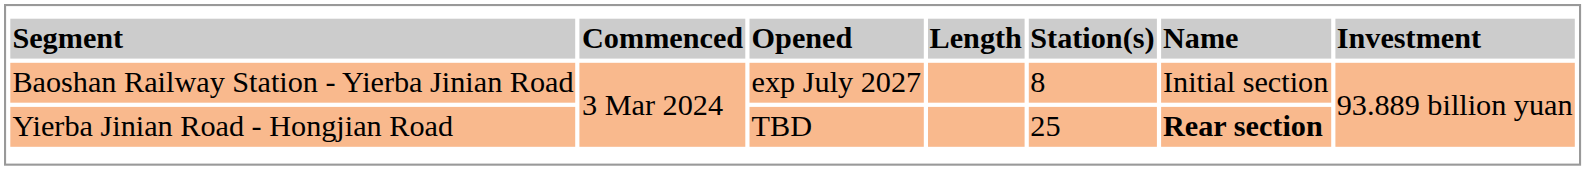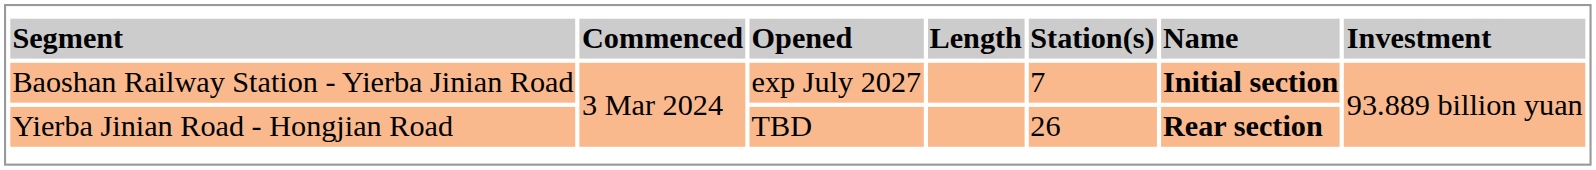(1038, 82) 8 -> (1038, 82) 7
(1246, 82) normal -> (1251, 82) bold
(1045, 126) 25 -> (1045, 126) 26
